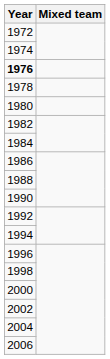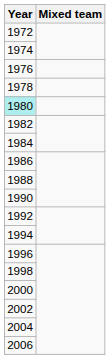(20, 69) bold -> (20, 69) normal
(20, 106) no background -> (20, 106) paleturquoise background
